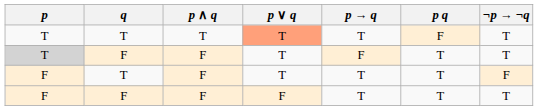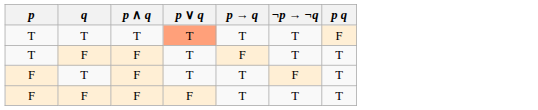columns swapped: (506, 14) <-> (440, 14)
(45, 55) lightgrey background -> (31, 55) no background
